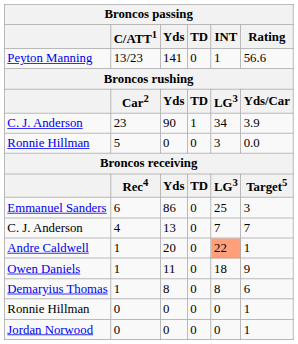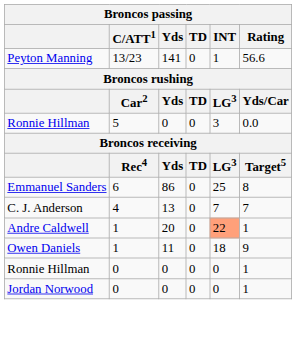- row: (45, 123)
(247, 207) 3 -> (246, 187) 8
- row: (58, 288)
